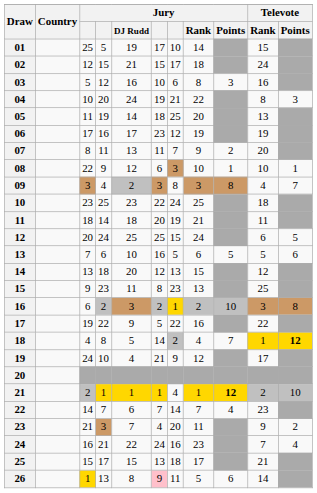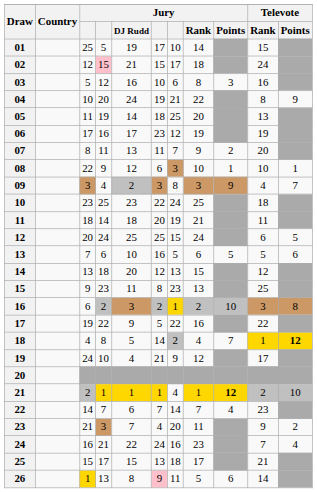(103, 64) no background -> (103, 64) pink background
(295, 99) 3 -> (295, 99) 9
(231, 185) 8 -> (231, 185) 9
